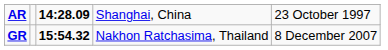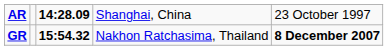(326, 35) normal -> (327, 35) bold
